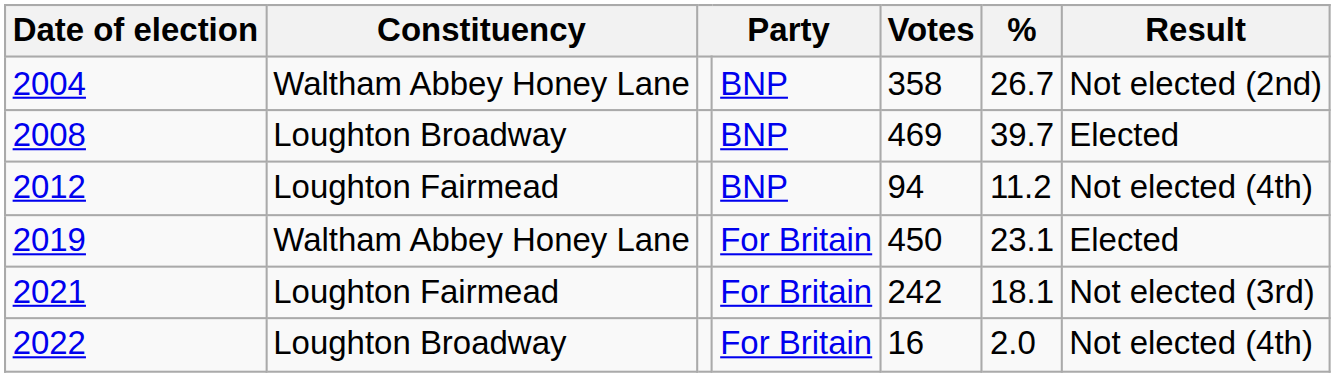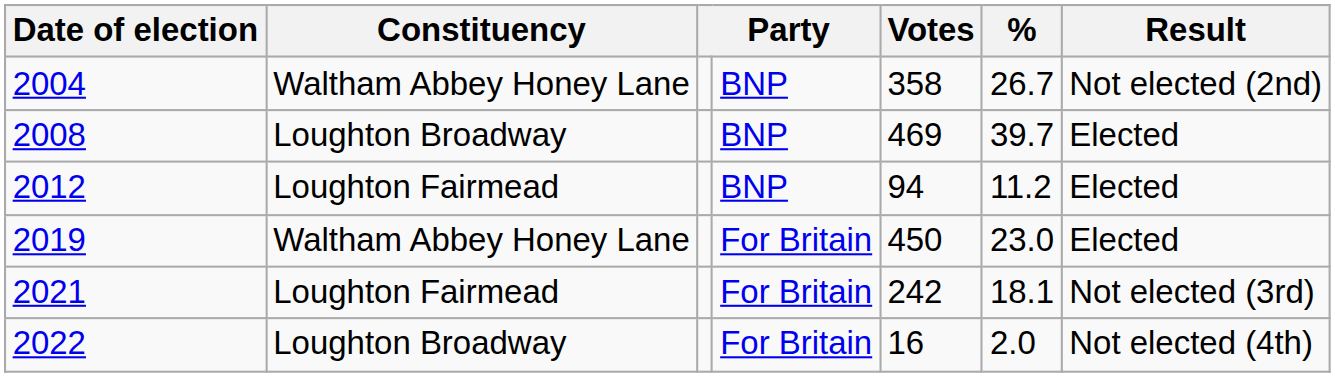(1191, 187) Not elected (4th) -> (1124, 187) Elected
(1022, 239) 23.1 -> (1022, 239) 23.0
